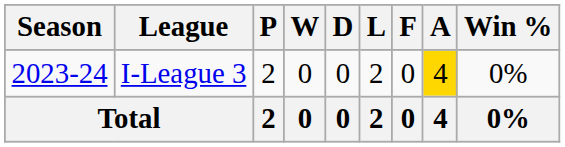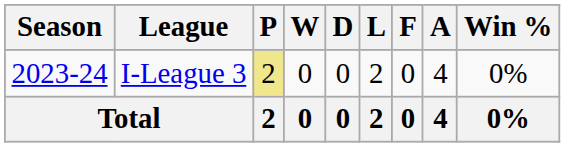(268, 73) no background -> (268, 73) khaki background
(440, 73) gold background -> (440, 73) no background
